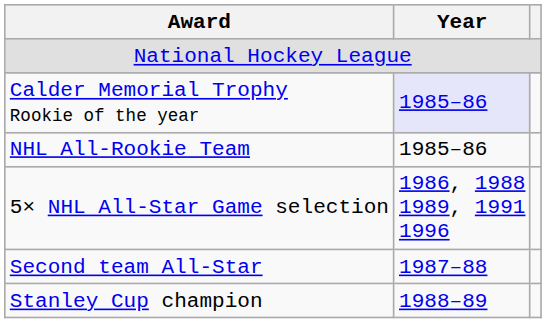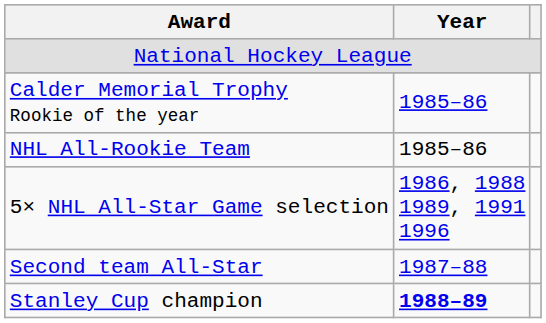(443, 103) lavender background -> (443, 103) no background
(443, 301) normal -> (443, 301) bold
